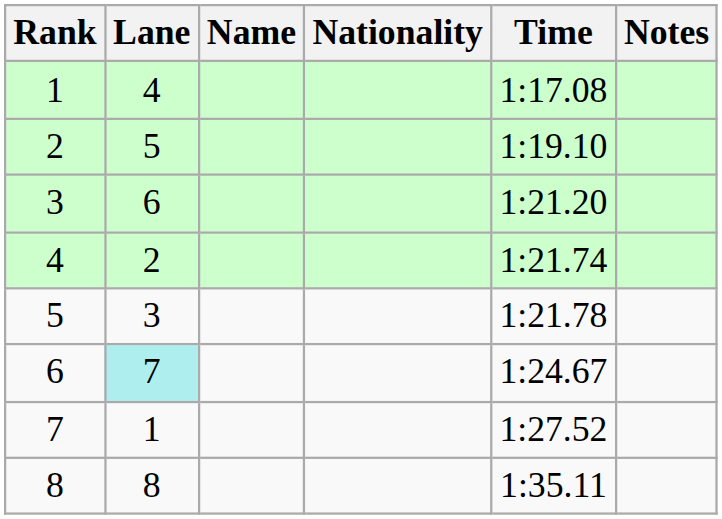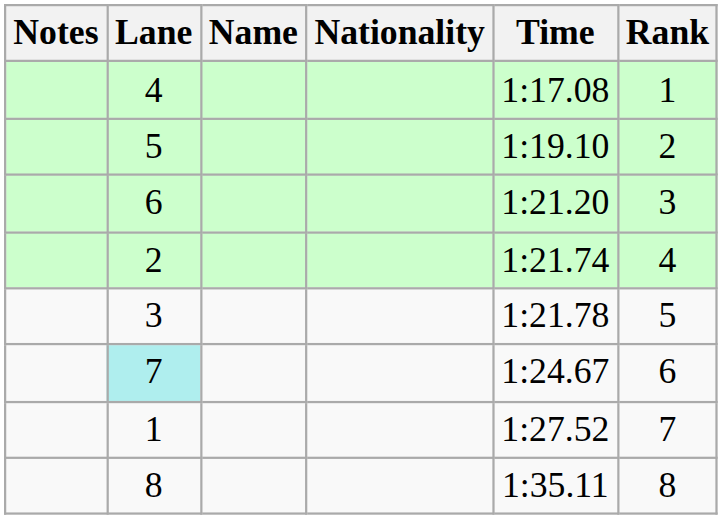columns swapped: (55, 32) <-> (667, 32)
